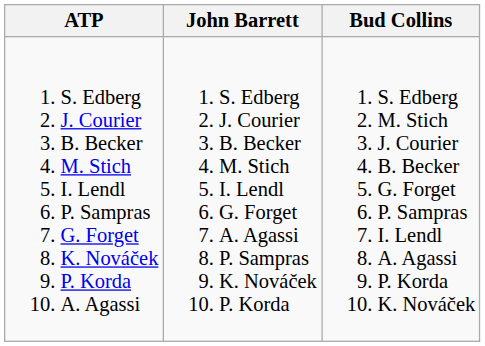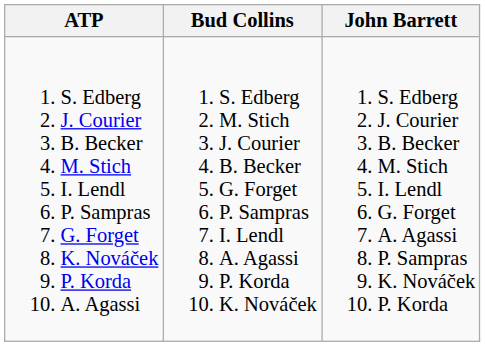columns swapped: (401, 20) <-> (242, 20)
